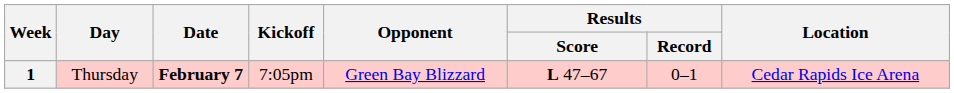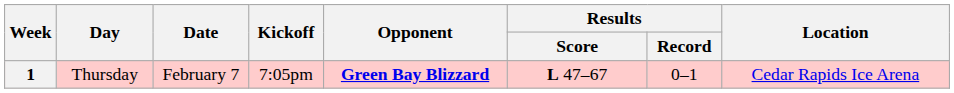(201, 74) bold -> (201, 74) normal
(415, 74) normal -> (415, 74) bold
